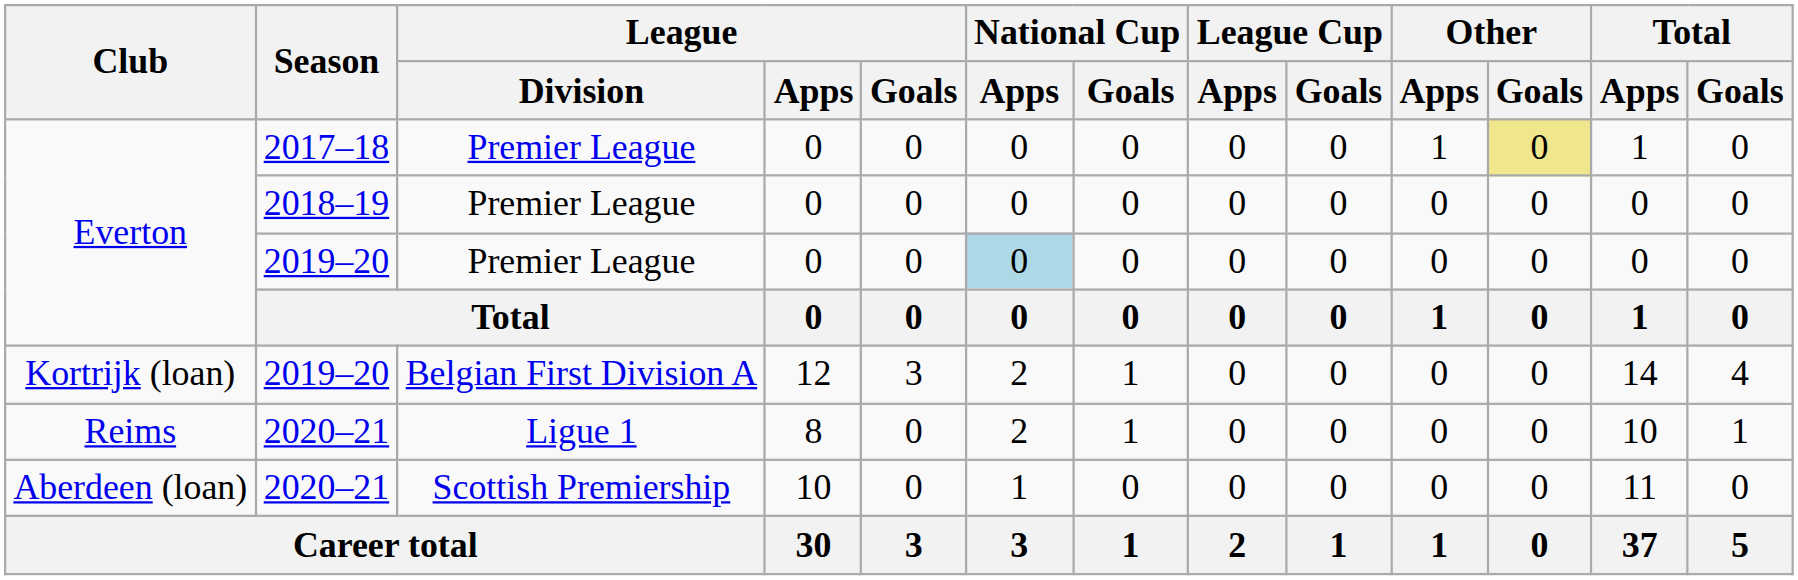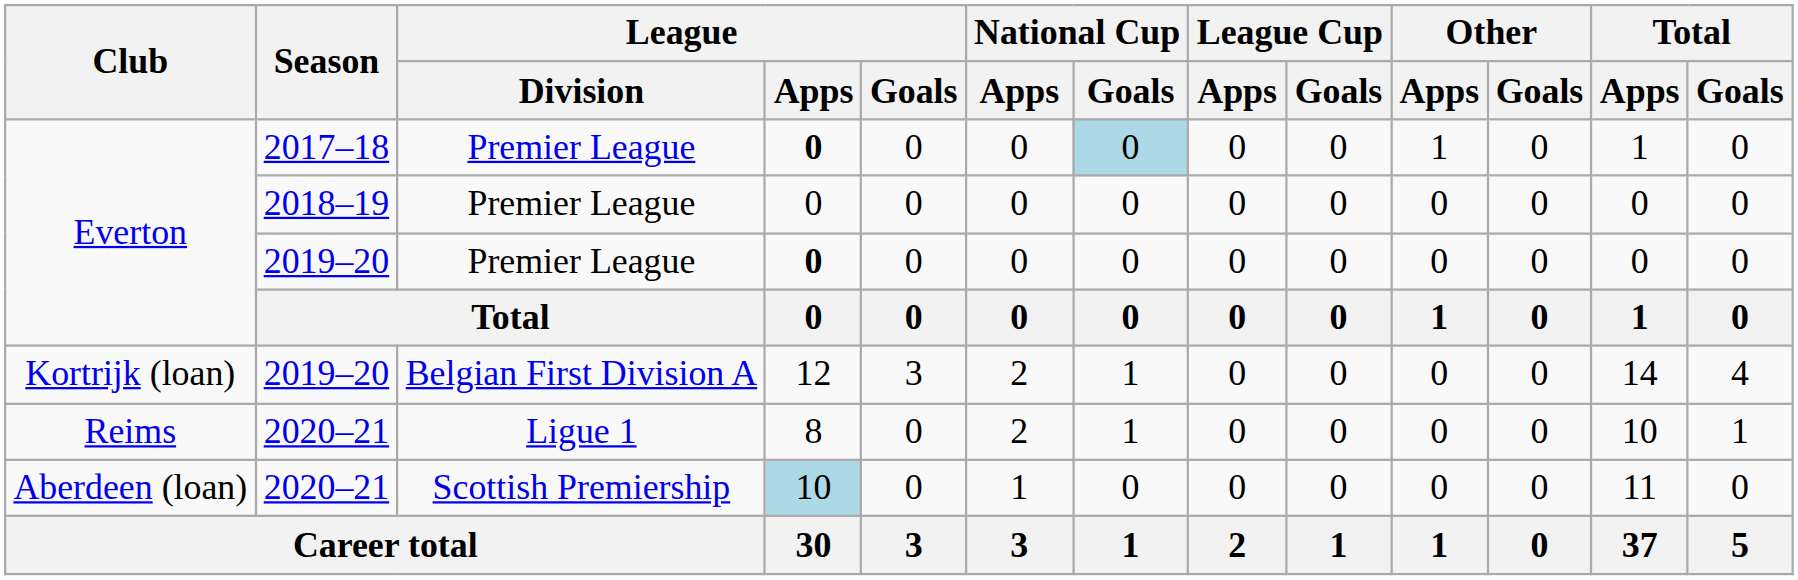(814, 146) normal -> (814, 146) bold
(1131, 146) no background -> (1131, 146) lightblue background
(1539, 146) khaki background -> (1539, 146) no background
(814, 260) normal -> (814, 260) bold
(1019, 260) lightblue background -> (1019, 260) no background
(814, 487) no background -> (814, 487) lightblue background
